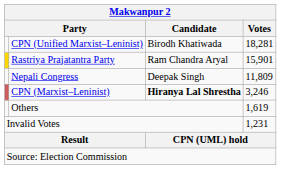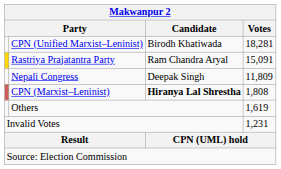(259, 60) 15,901 -> (259, 60) 15,091
(257, 92) 3,246 -> (257, 92) 1,808
